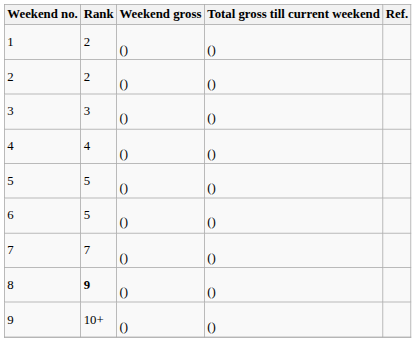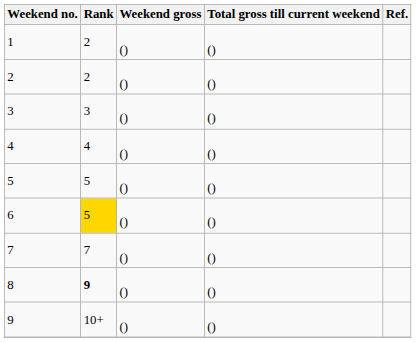(87, 215) no background -> (87, 215) gold background
